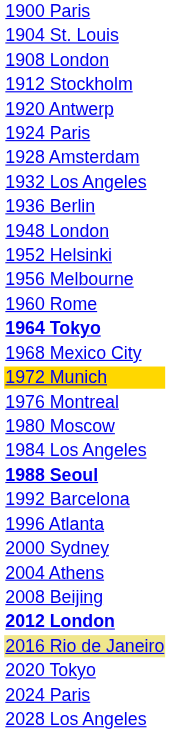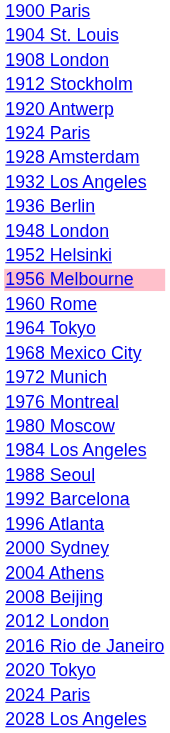(70, 279) no background -> (70, 279) pink background
(53, 328) bold -> (51, 328) normal
(56, 377) gold background -> (56, 377) no background
(52, 475) bold -> (50, 475) normal
(60, 621) bold -> (57, 621) normal
(85, 646) khaki background -> (85, 646) no background
